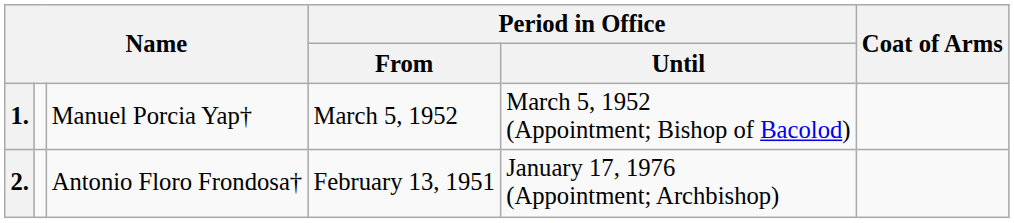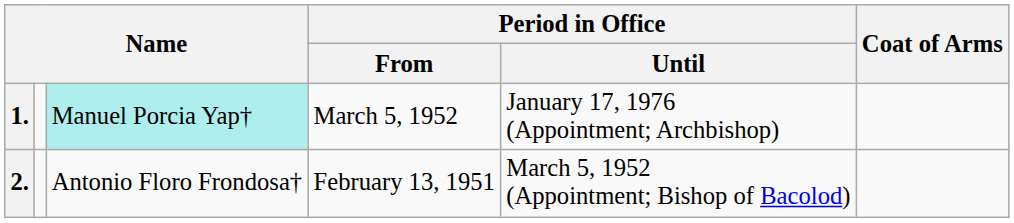(152, 116) no background -> (152, 116) paleturquoise background
(678, 116) March 5, 1952 (Appointment; Bishop of Bacolod) -> (643, 116) January 17, 1976 (Appointment; Archbishop)
(643, 182) January 17, 1976 (Appointment; Archbishop) -> (678, 182) March 5, 1952 (Appointment; Bishop of Bacolod)
